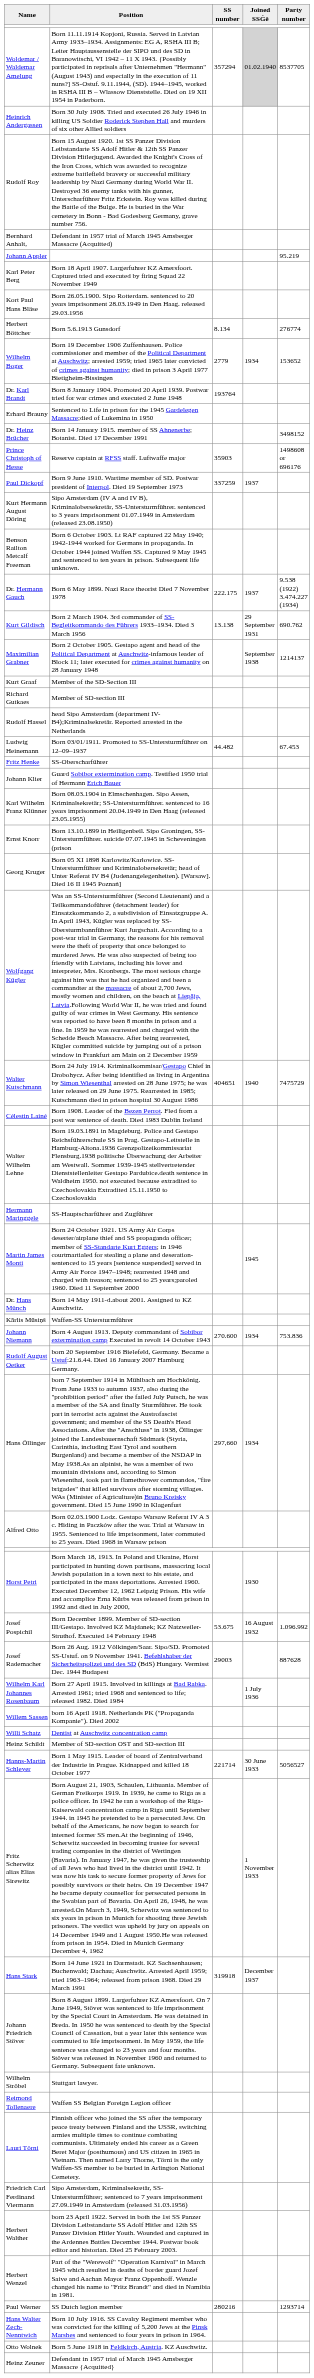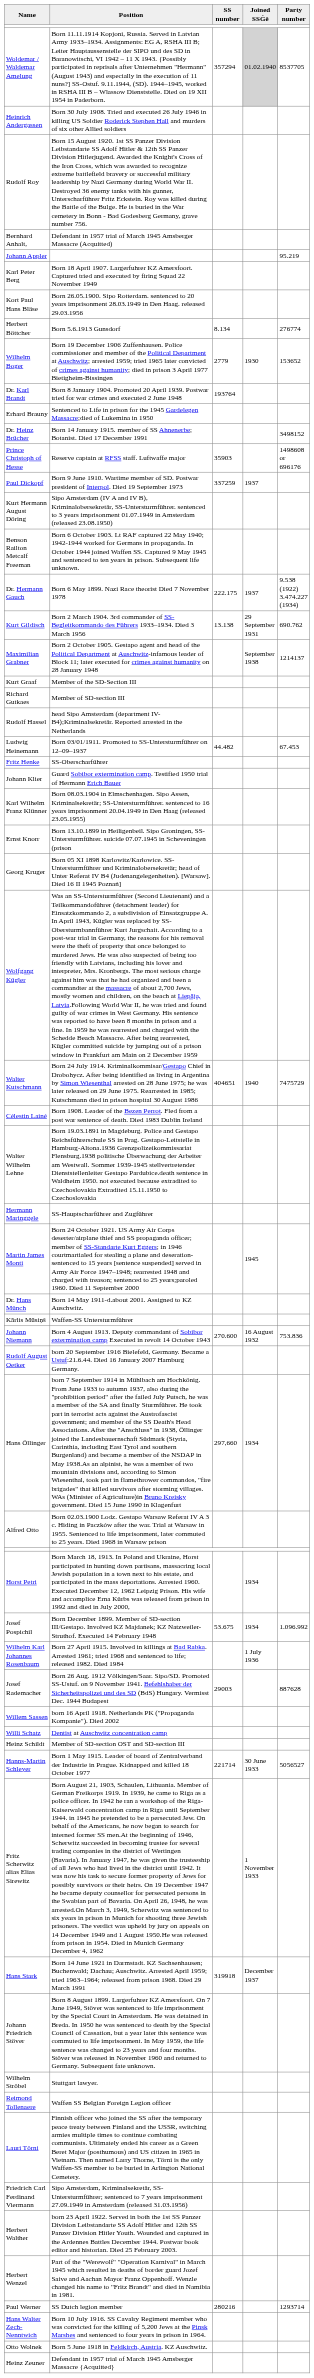(251, 361) 1934 -> (251, 361) 1930
(251, 1336) 1934 -> (259, 1336) 16 August 1932
(251, 1582) 1930 -> (251, 1582) 1934
(259, 1627) 16 August 1932 -> (251, 1627) 1934
rows swapped: (24, 1659) <-> (25, 1692)
